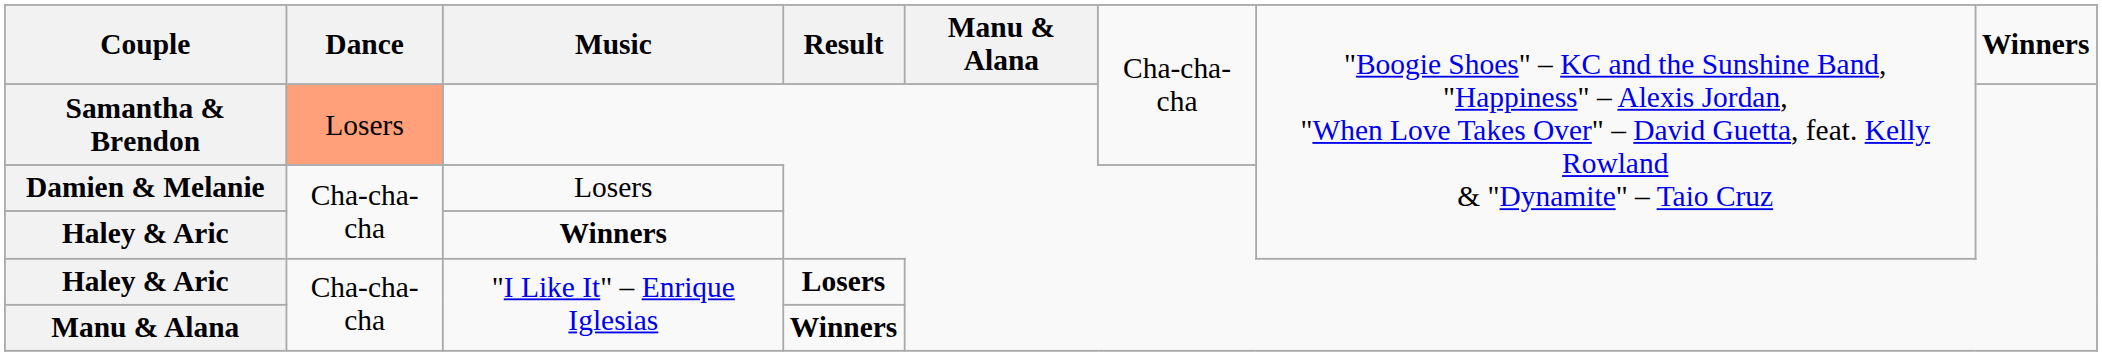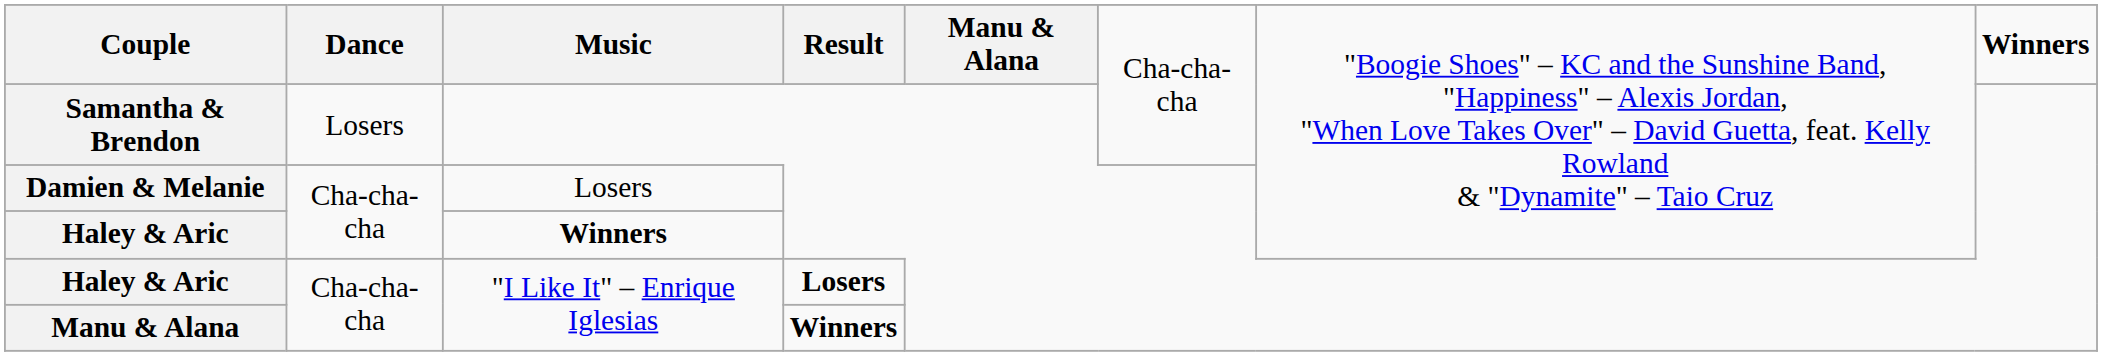(365, 124) lightsalmon background -> (365, 124) no background
